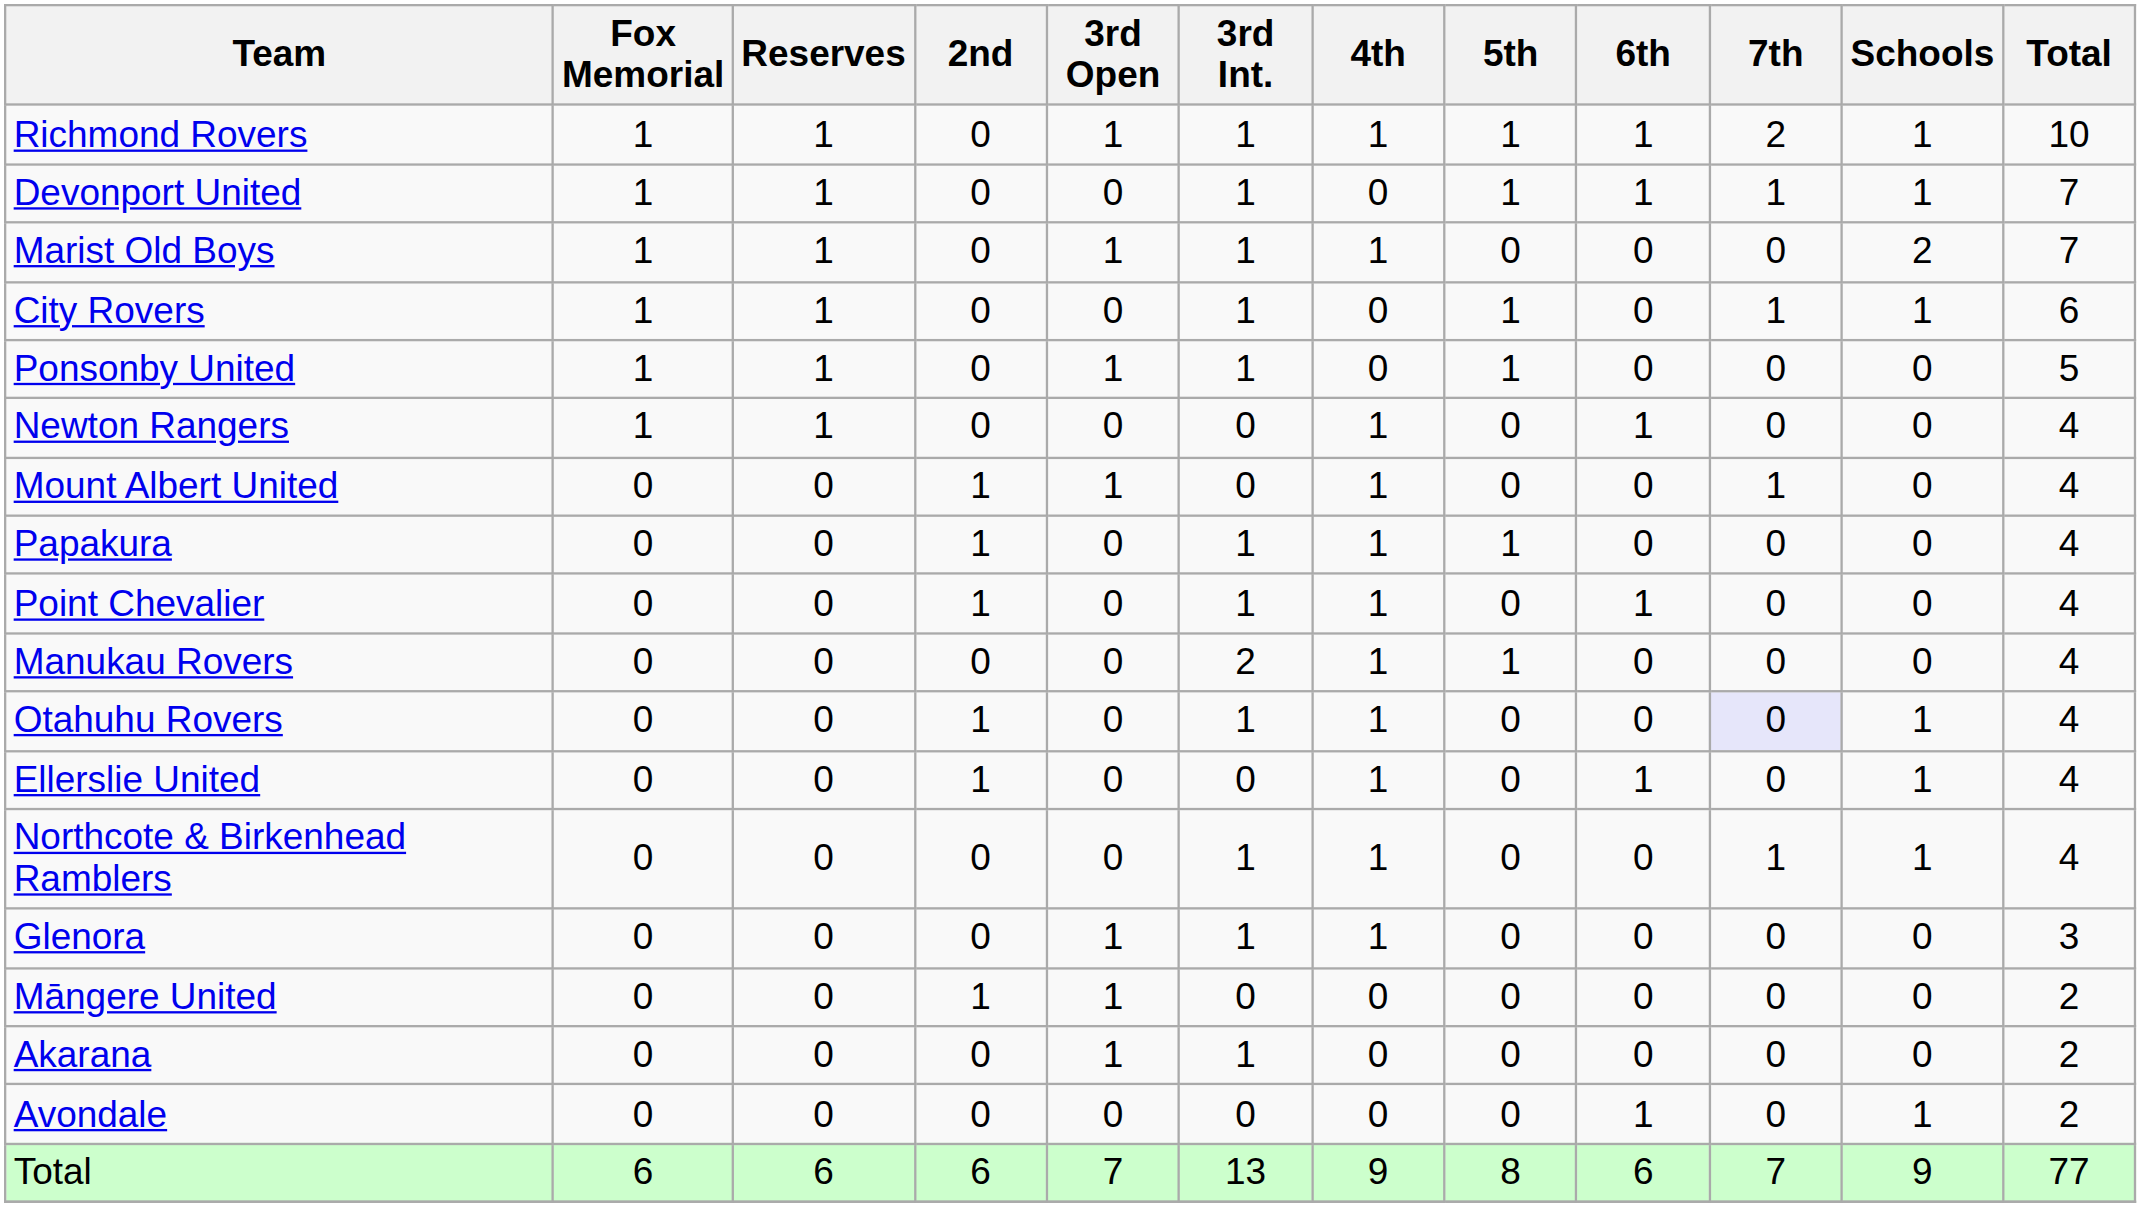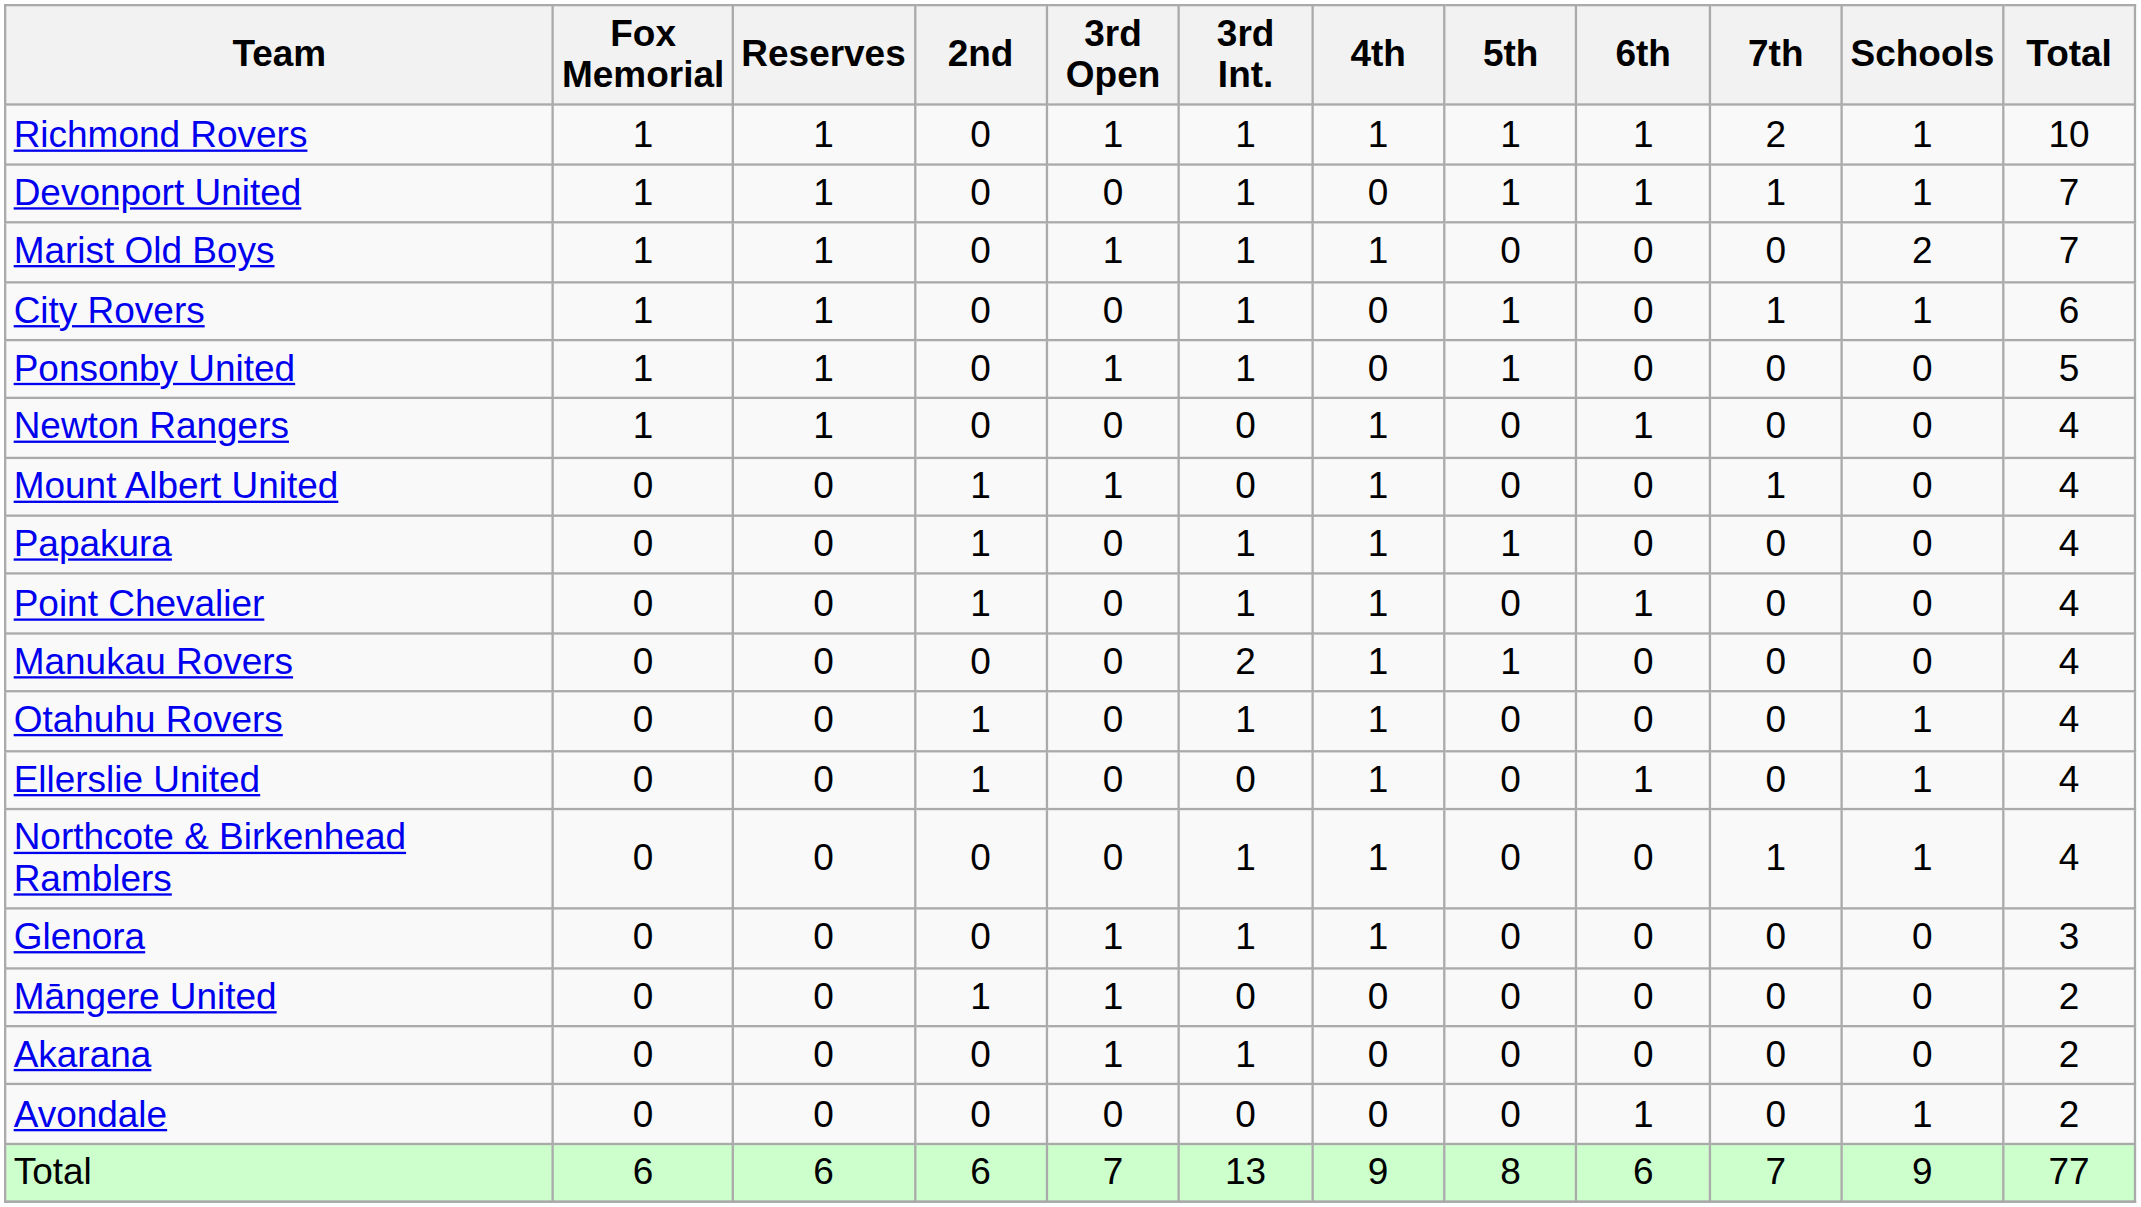(1776, 720) lavender background -> (1776, 720) no background
